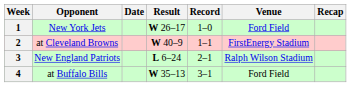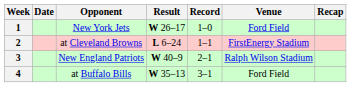columns swapped: (134, 12) <-> (77, 12)
(167, 43) W 40–9 -> (167, 43) L 6–24
(167, 58) L 6–24 -> (167, 58) W 40–9
